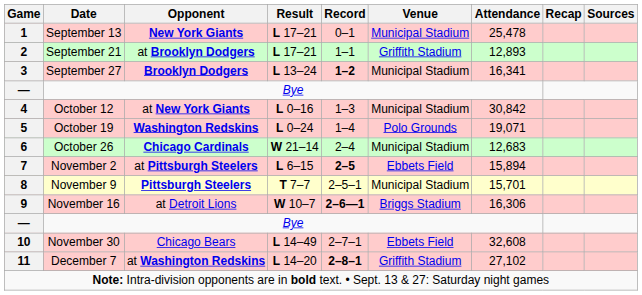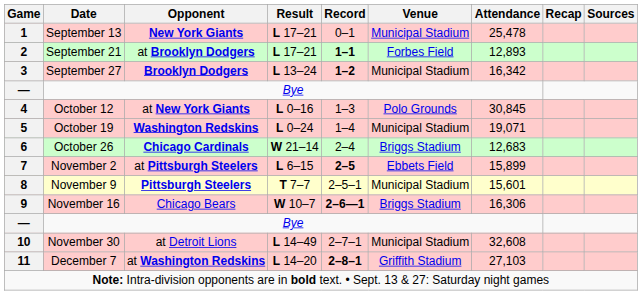(345, 52) normal -> (345, 52) bold
(420, 52) Griffith Stadium -> (420, 52) Forbes Field
(507, 71) 16,341 -> (507, 71) 16,342
(420, 109) Municipal Stadium -> (420, 109) Polo Grounds
(507, 109) 30,842 -> (507, 109) 30,845
(420, 128) Polo Grounds -> (420, 128) Municipal Stadium
(420, 147) Municipal Stadium -> (420, 147) Briggs Stadium
(507, 166) 15,894 -> (507, 166) 15,899
(507, 185) 15,701 -> (507, 185) 15,601
(196, 204) at Detroit Lions -> (196, 204) Chicago Bears
(196, 242) Chicago Bears -> (196, 242) at Detroit Lions
(420, 242) Ebbets Field -> (420, 242) Municipal Stadium
(507, 261) 27,102 -> (507, 261) 27,103
